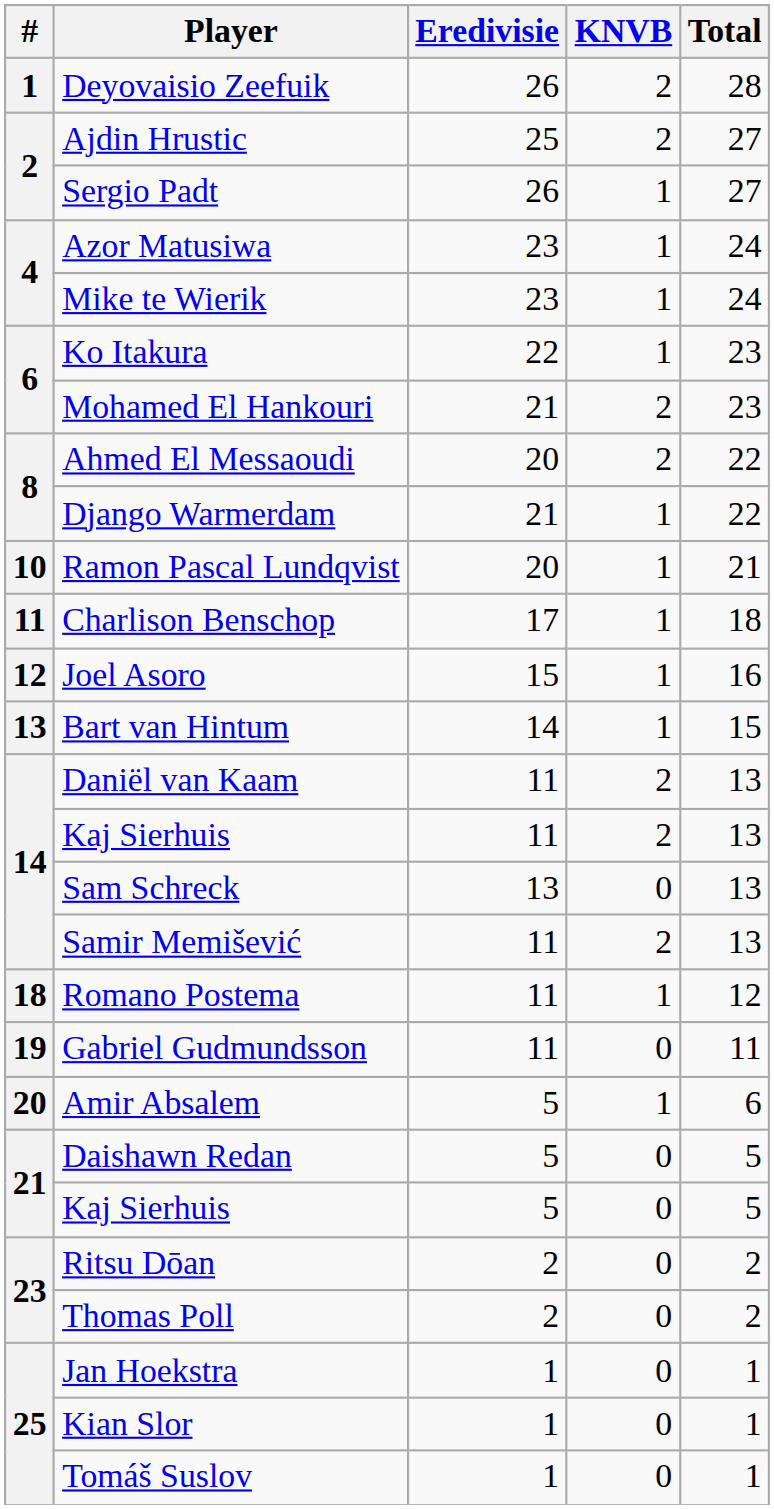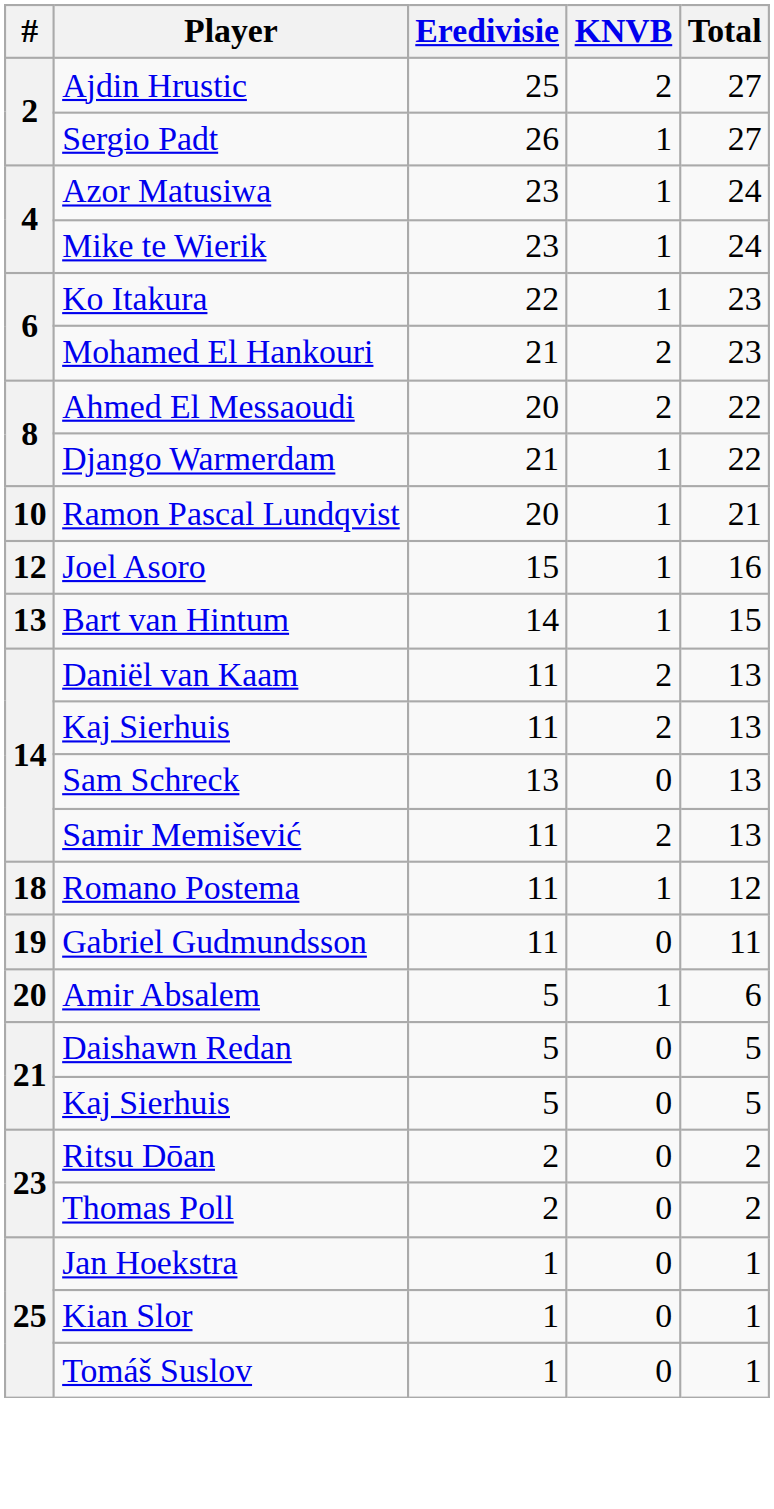- row: (30, 84)
- row: (30, 620)
